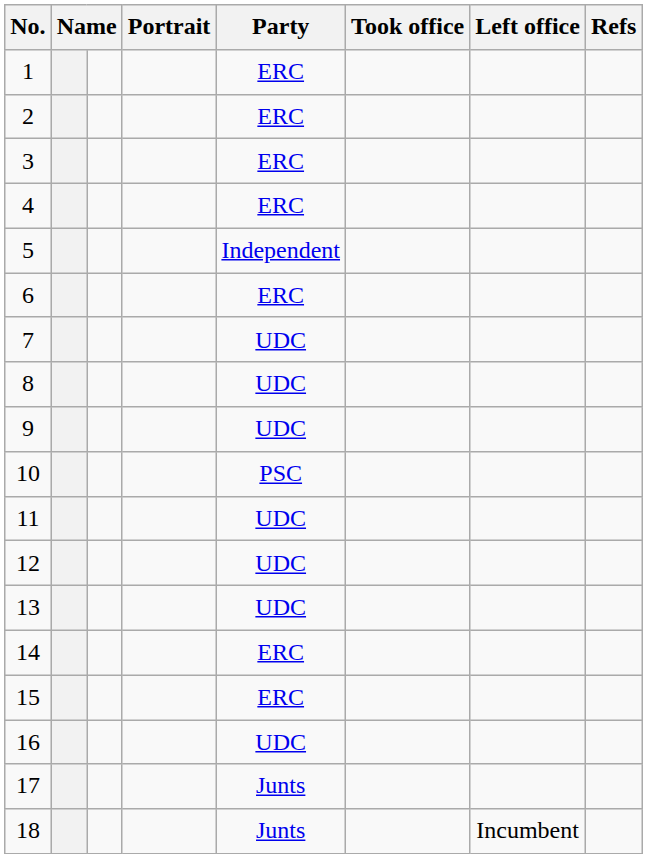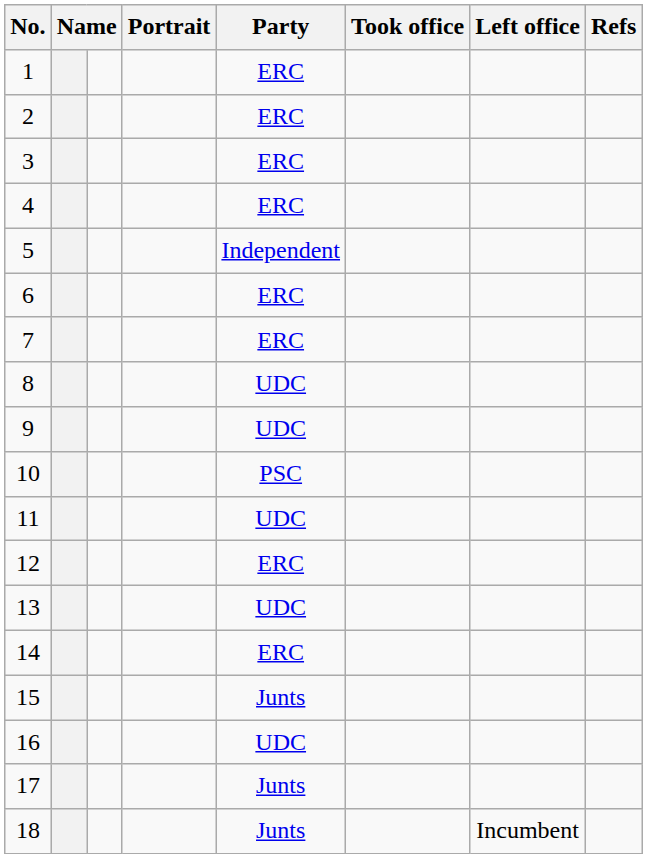(281, 339) UDC -> (281, 339) ERC
(281, 562) UDC -> (281, 562) ERC
(281, 696) ERC -> (281, 696) Junts
